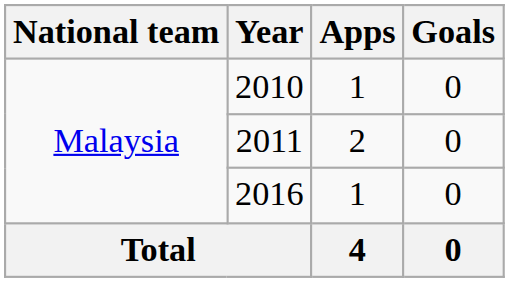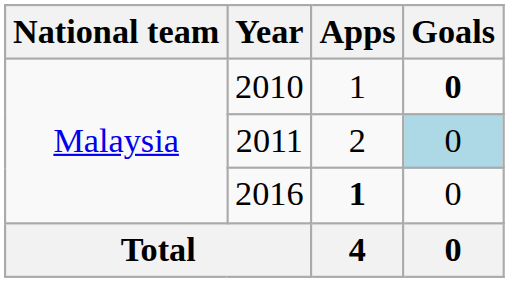(453, 85) normal -> (453, 85) bold
(453, 140) no background -> (453, 140) lightblue background
(357, 194) normal -> (357, 194) bold
